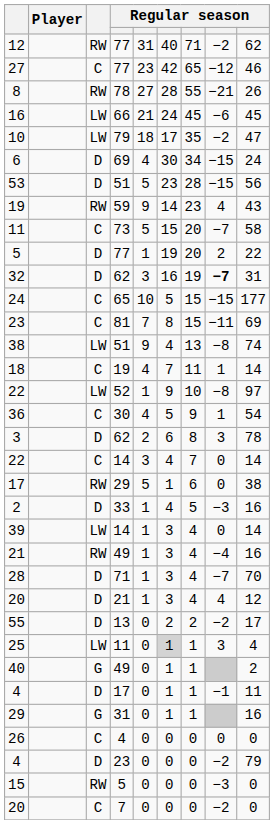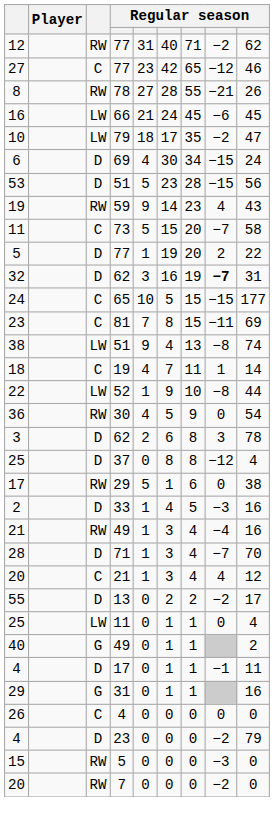(253, 392) 97 -> (253, 392) 44
(98, 415) C -> (98, 415) RW
(221, 415) 1 -> (221, 415) 0
+ row: (16, 462)
- row: (16, 462)
- row: (16, 531)
(98, 600) D -> (98, 577) C
(169, 646) lightgrey background -> (169, 623) no background
(221, 646) 3 -> (221, 623) 0
(98, 808) C -> (98, 785) RW
